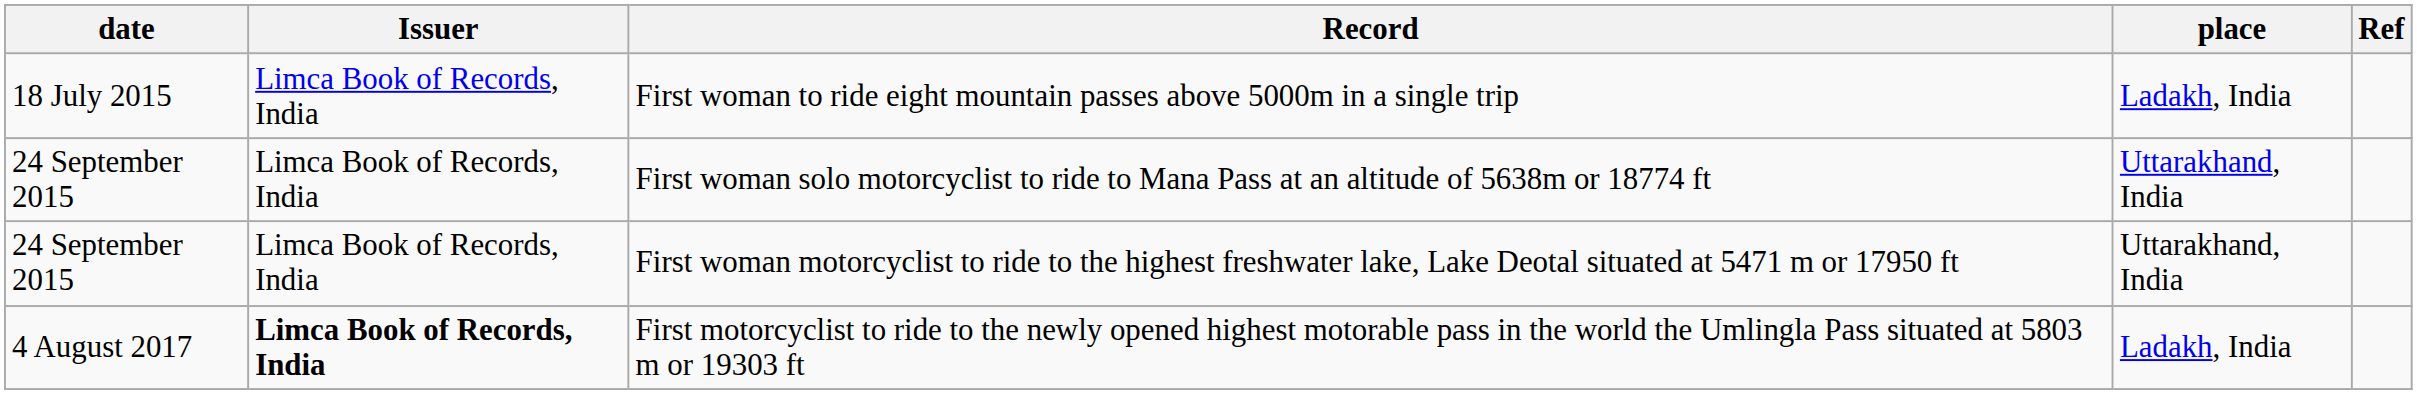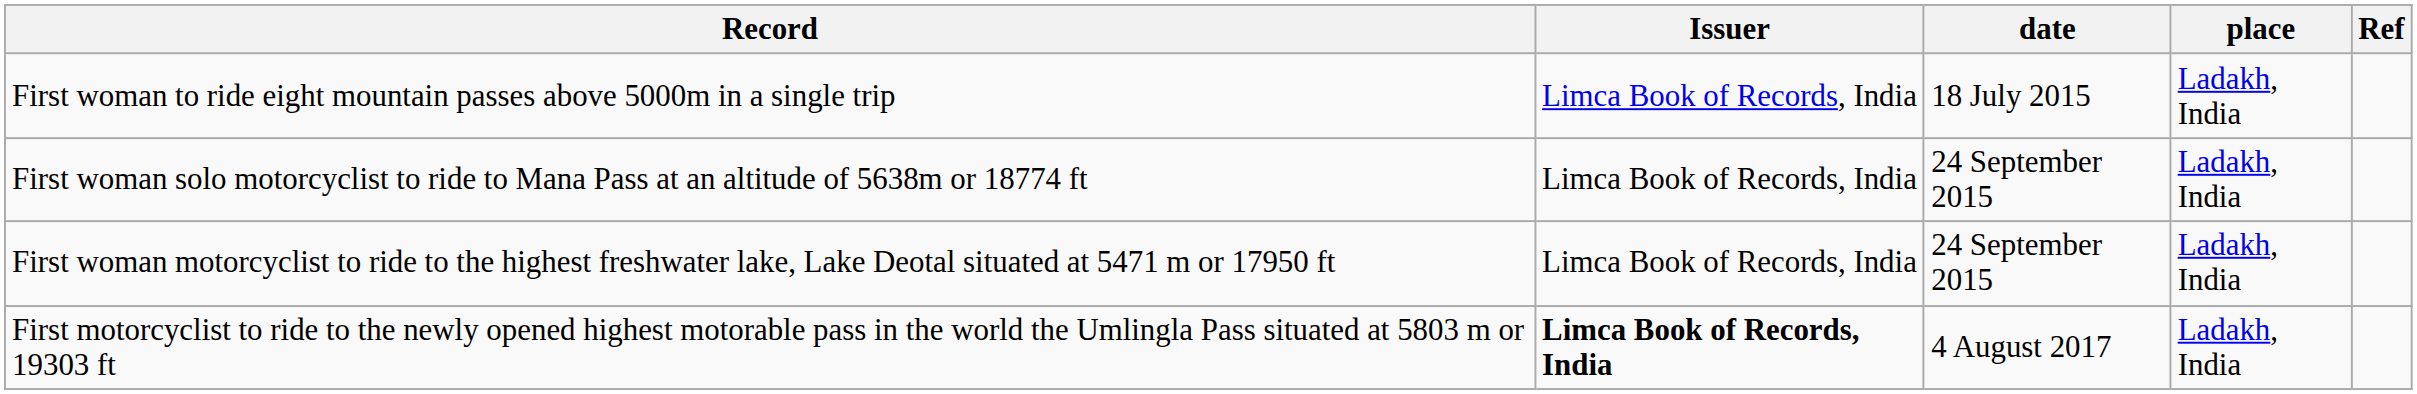columns swapped: (1371, 28) <-> (126, 28)
(2200, 179) Uttarakhand, India -> (2228, 179) Ladakh, India
(2200, 262) Uttarakhand, India -> (2228, 262) Ladakh, India
